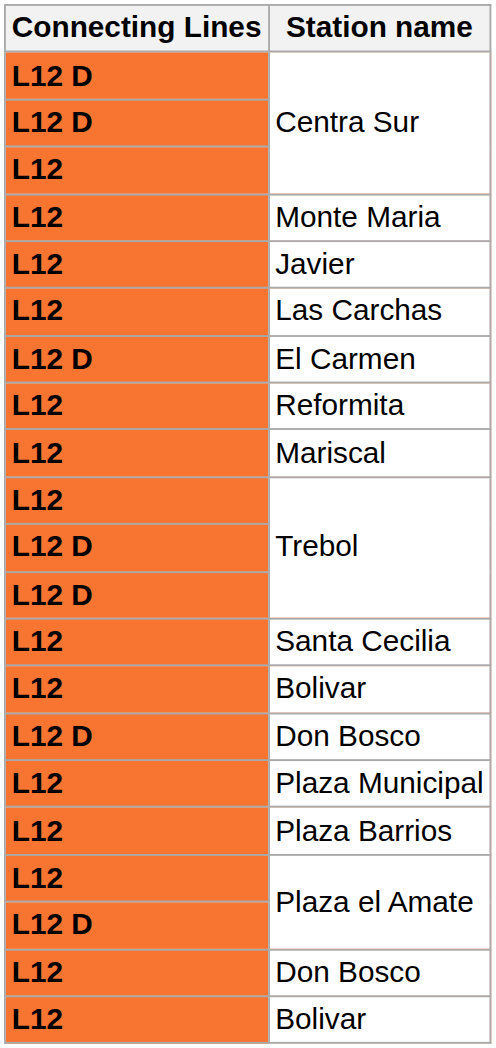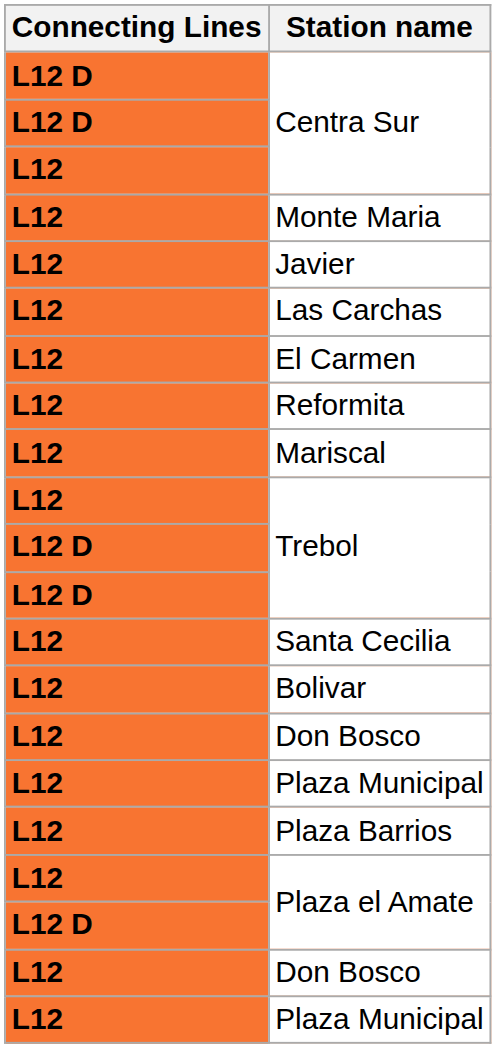(52, 358) L12 D -> (37, 358) L12
(52, 736) L12 D -> (37, 736) L12
(321, 1019) Bolivar -> (379, 1019) Plaza Municipal
